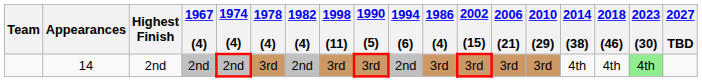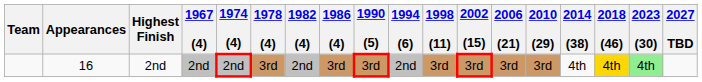columns swapped: (440, 29) <-> (337, 29)
(86, 65) 14 -> (86, 65) 16
(612, 65) no background -> (612, 65) gold background
